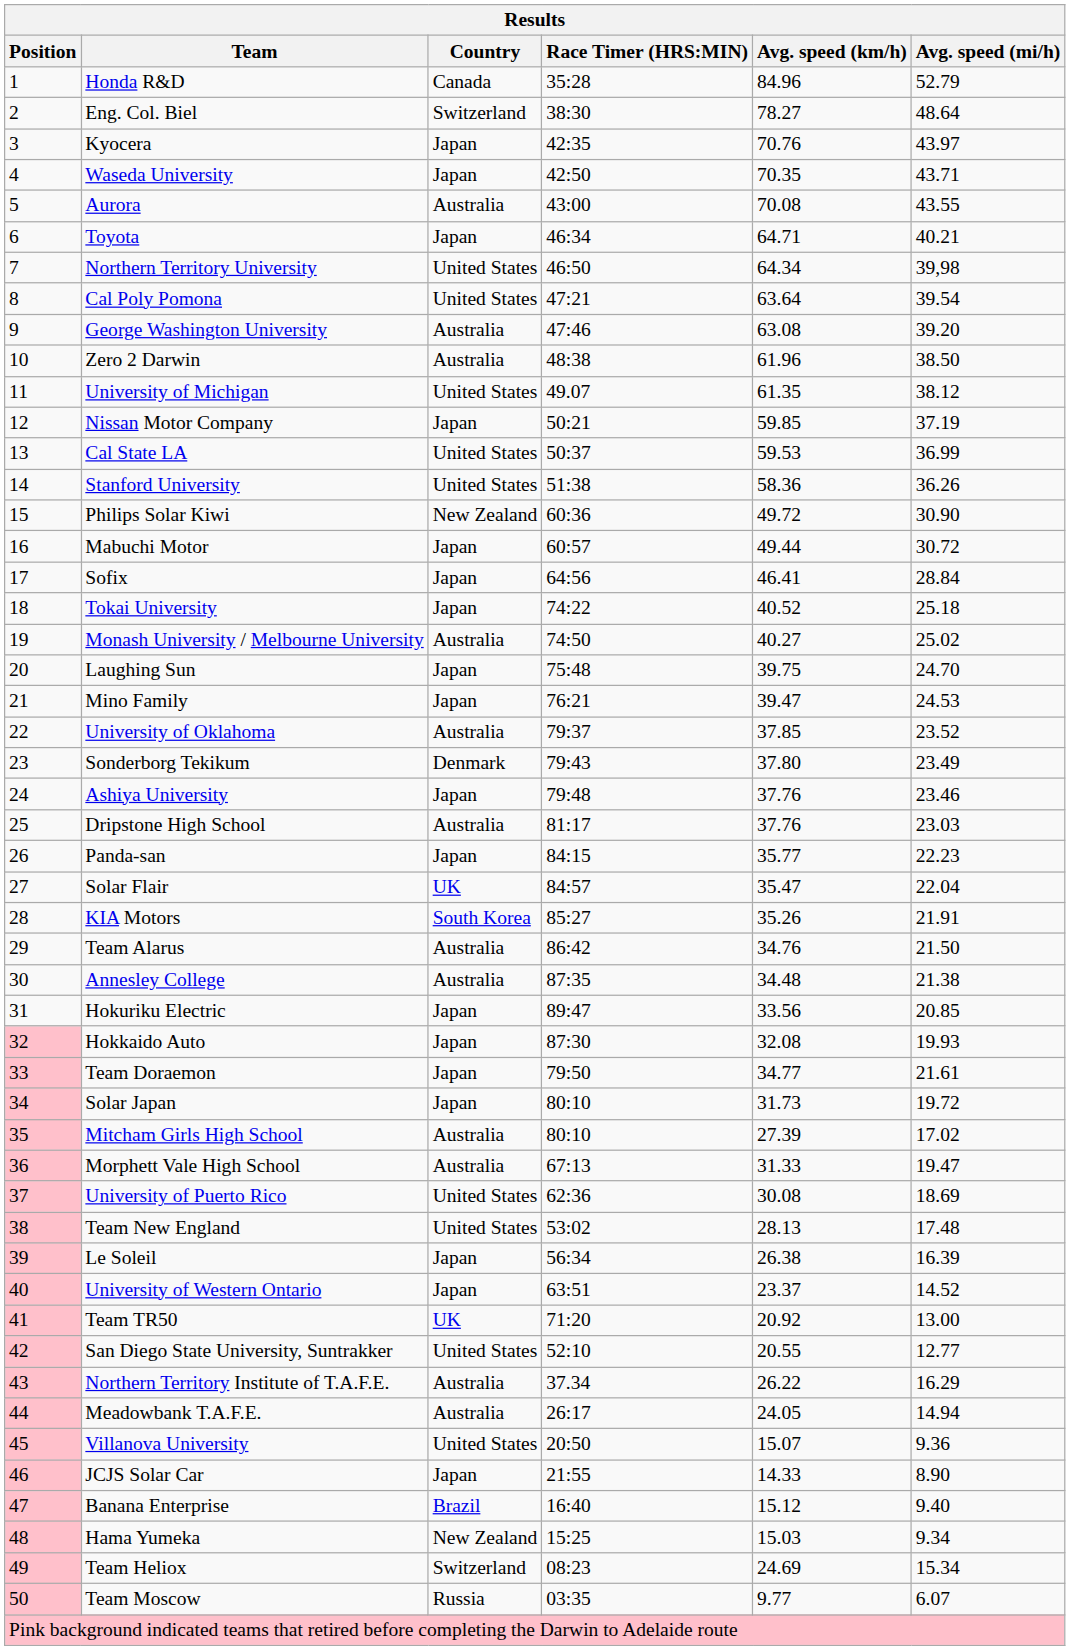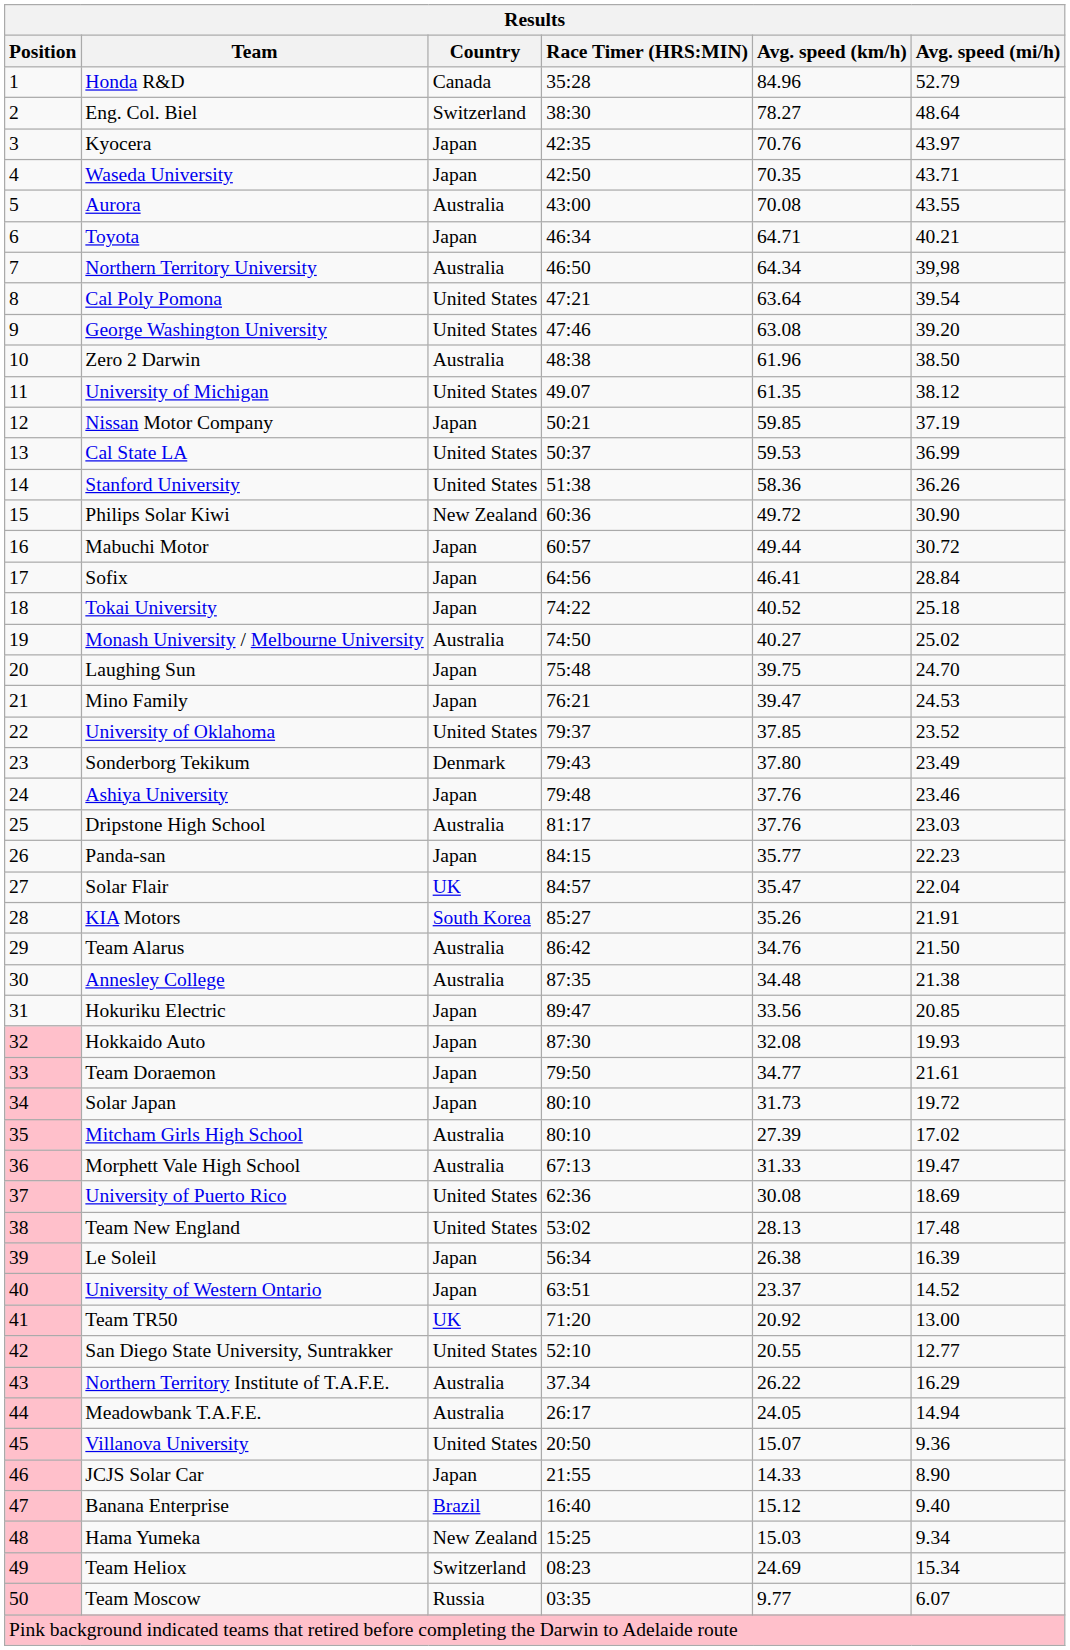(485, 267) United States -> (468, 267) Australia
(468, 329) Australia -> (485, 329) United States
(468, 732) Australia -> (485, 732) United States
